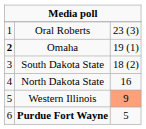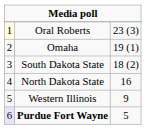(9, 30) no background -> (9, 30) lightyellow background
(9, 47) bold -> (9, 47) normal
(126, 98) lightsalmon background -> (126, 98) no background
(9, 115) no background -> (9, 115) lavender background
